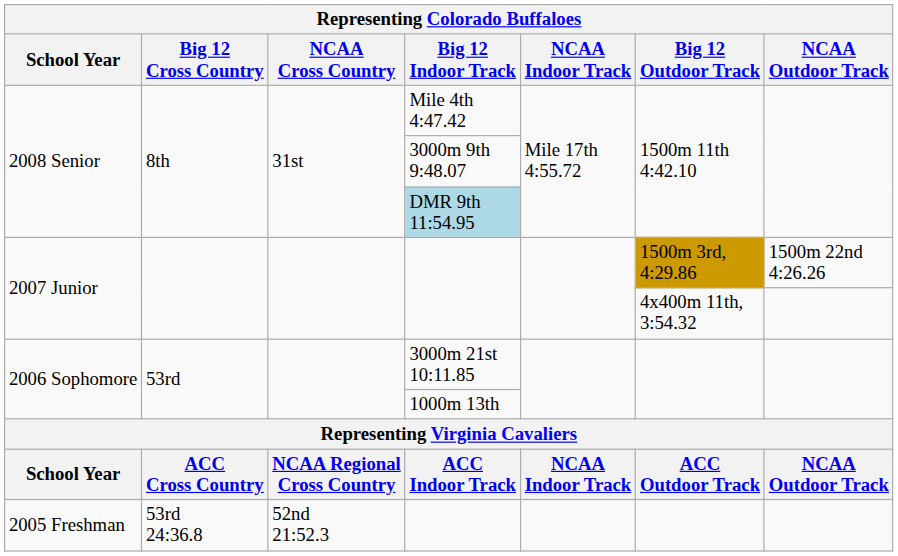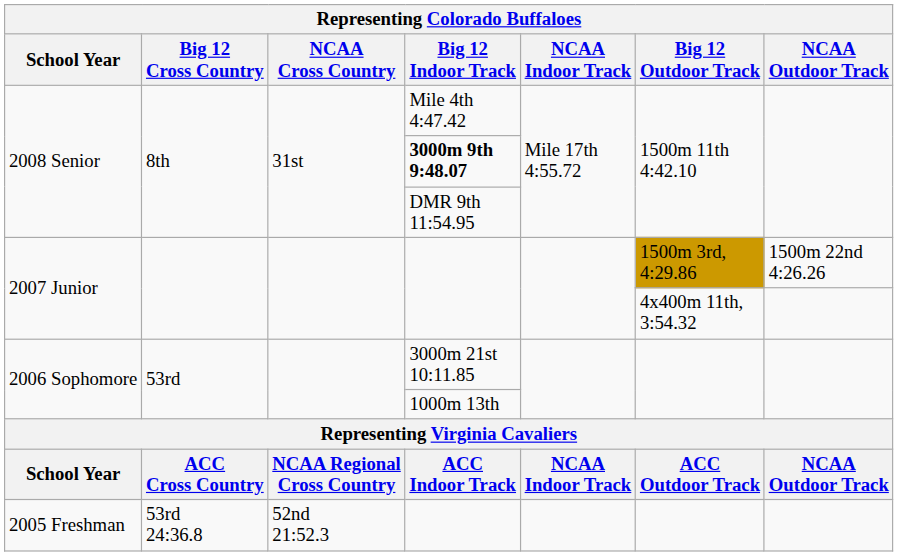(450, 161) normal -> (451, 161) bold
(445, 211) lightblue background -> (445, 211) no background
